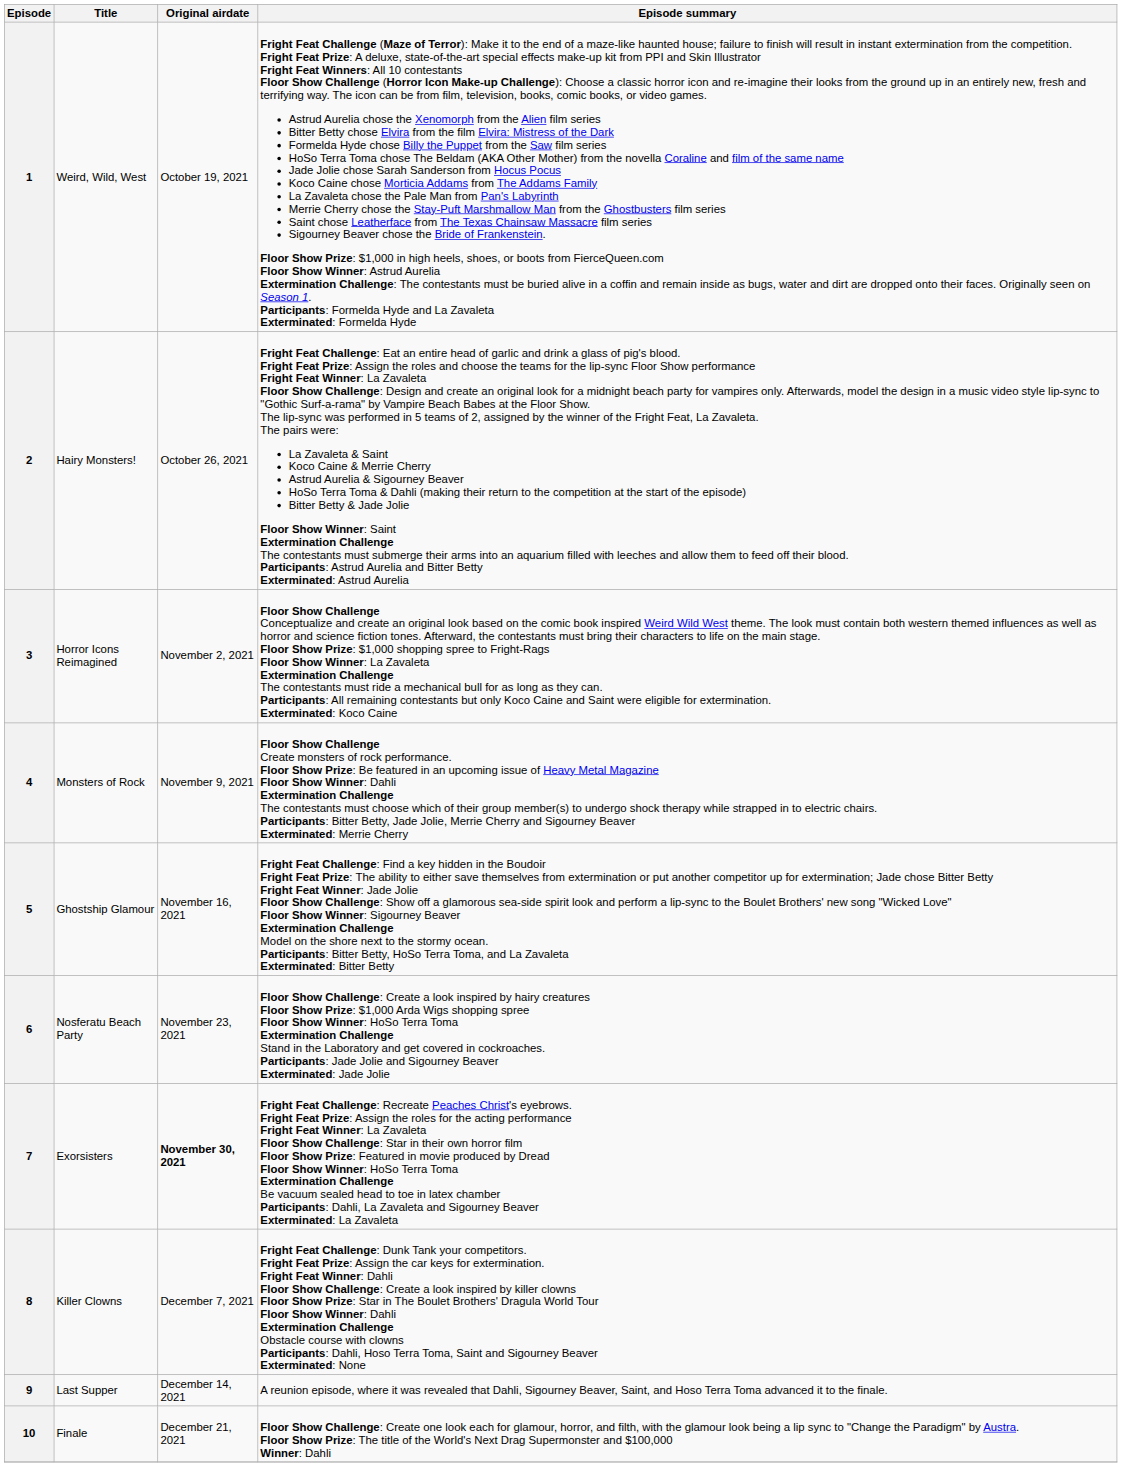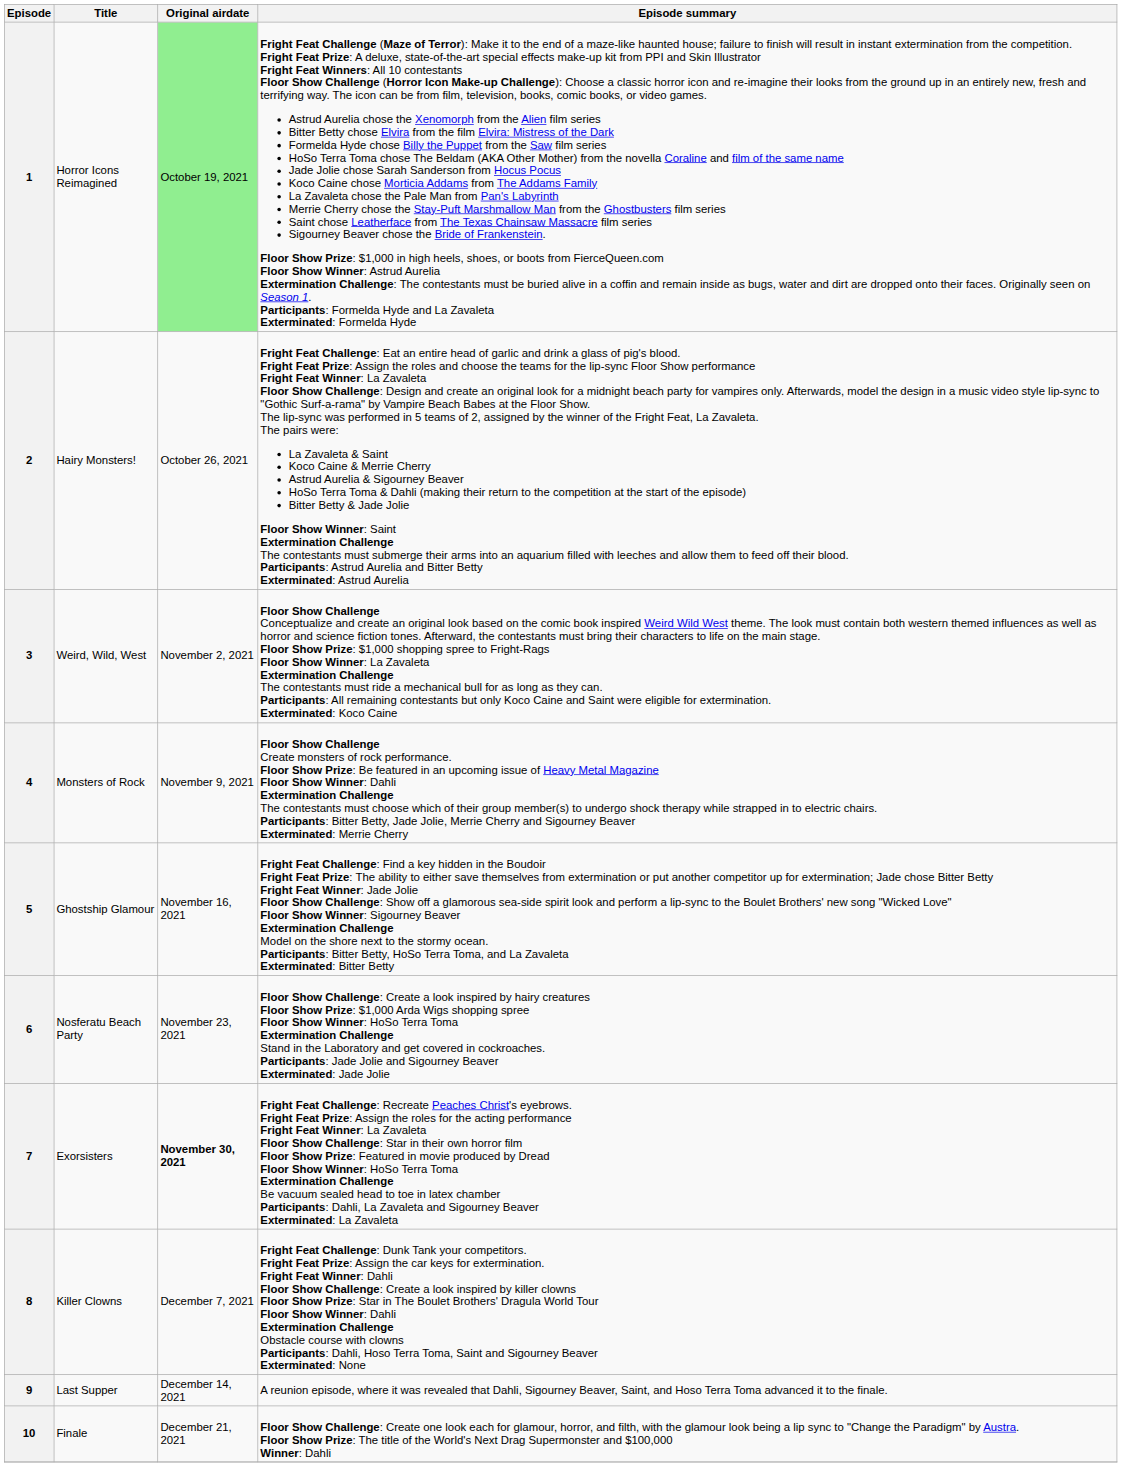(101, 177) Weird, Wild, West -> (88, 177) Horror Icons Reimagined
(204, 177) no background -> (204, 177) lightgreen background
(88, 656) Horror Icons Reimagined -> (101, 656) Weird, Wild, West
